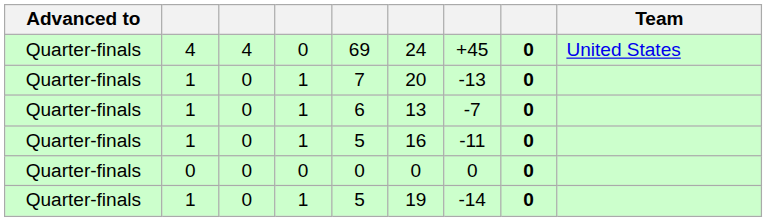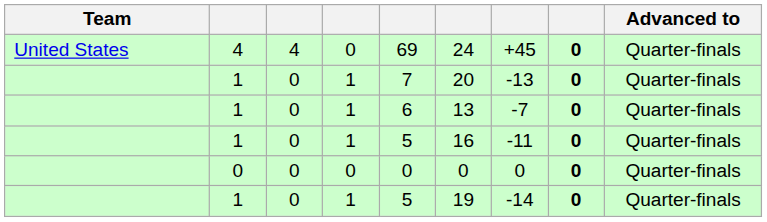columns swapped: (659, 19) <-> (83, 19)
